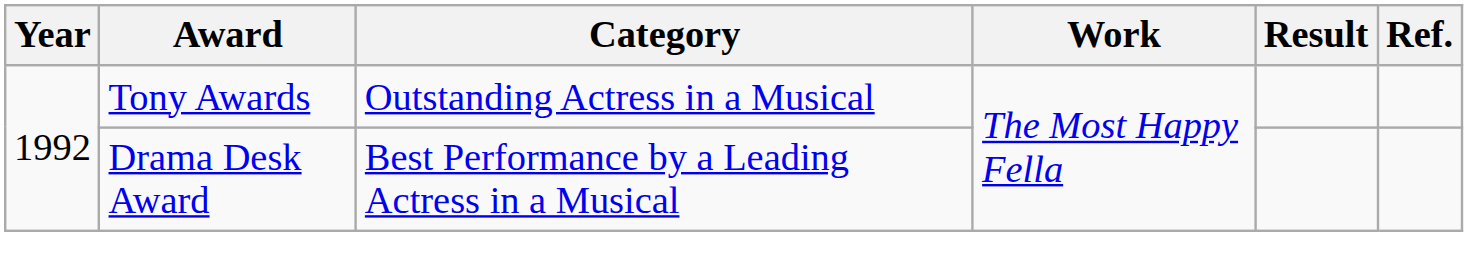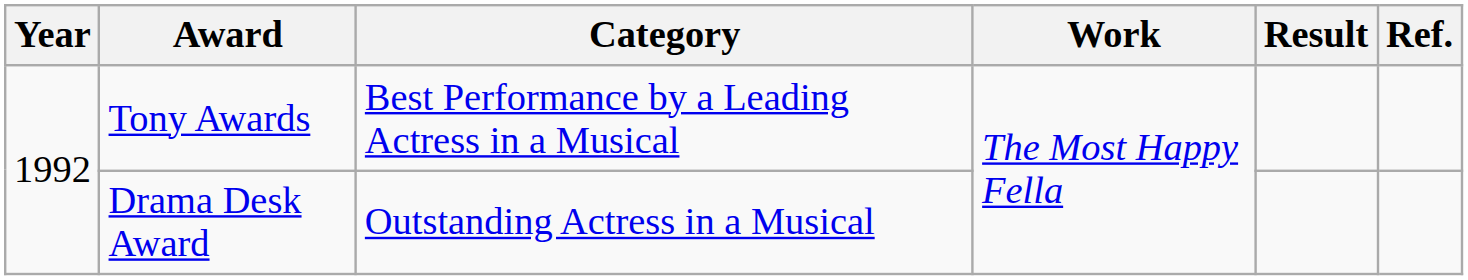(620, 95) Outstanding Actress in a Musical -> (607, 117) Best Performance by a Leading Actress in a Musical
(607, 178) Best Performance by a Leading Actress in a Musical -> (620, 221) Outstanding Actress in a Musical
